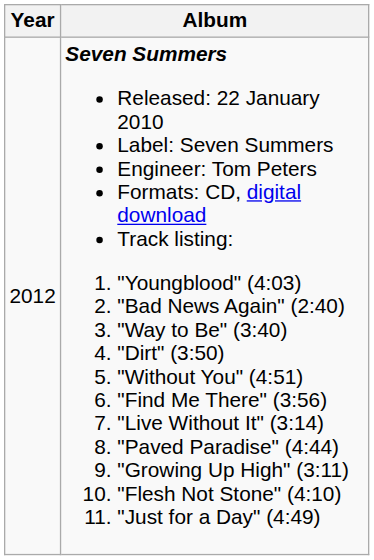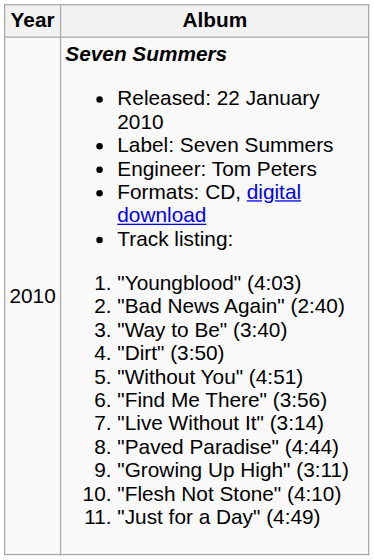(33, 295) 2012 -> (33, 295) 2010
